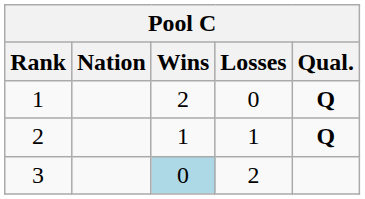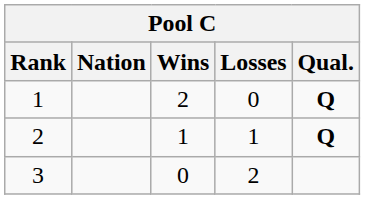(183, 174) lightblue background -> (183, 174) no background
